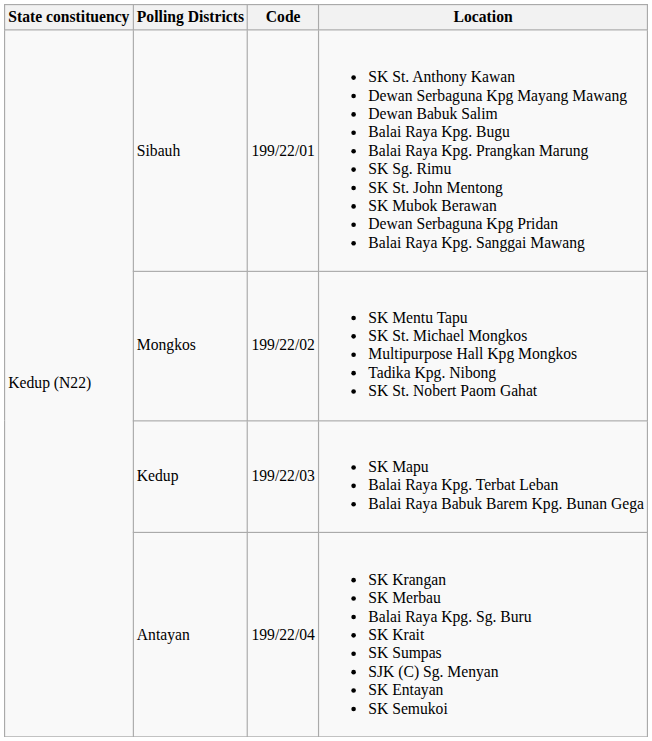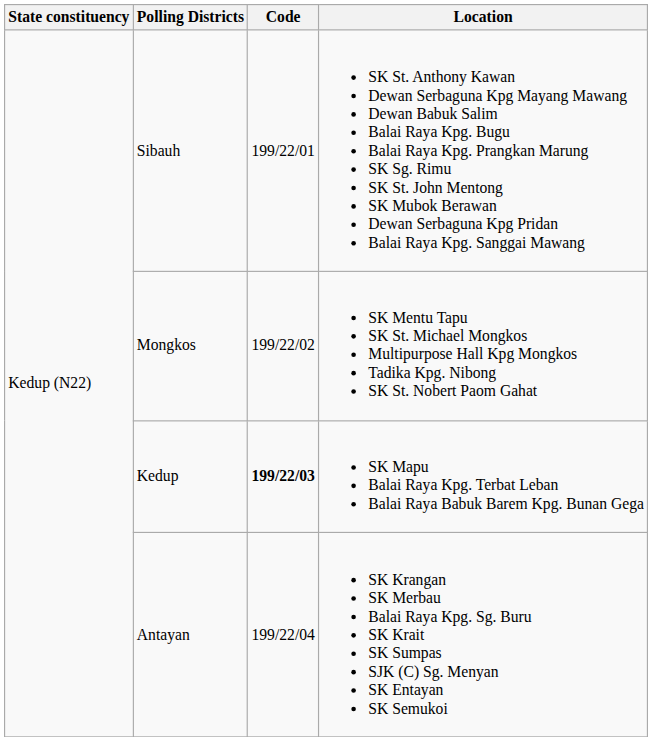(283, 476) normal -> (283, 476) bold
